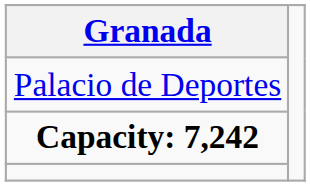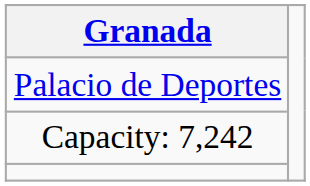(148, 137) bold -> (148, 137) normal
